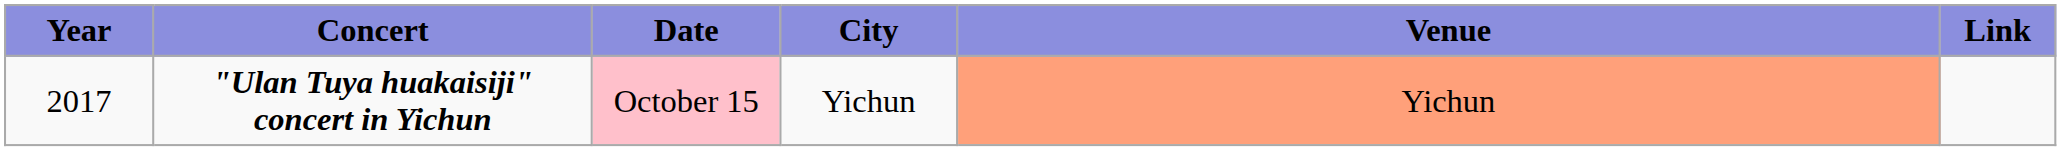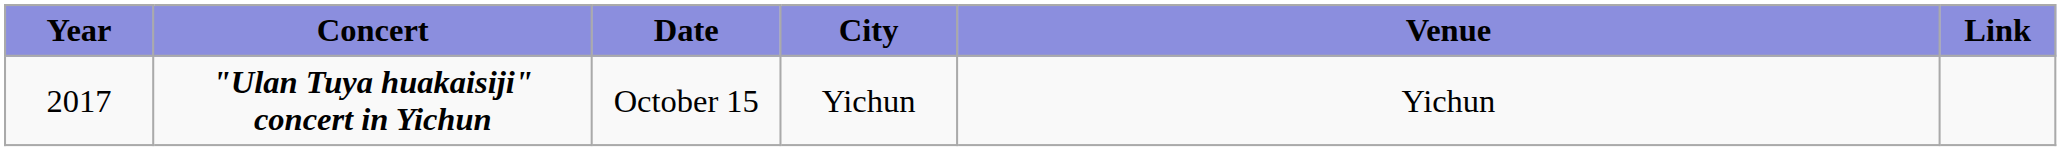(686, 100) pink background -> (686, 100) no background
(1448, 100) lightsalmon background -> (1448, 100) no background
